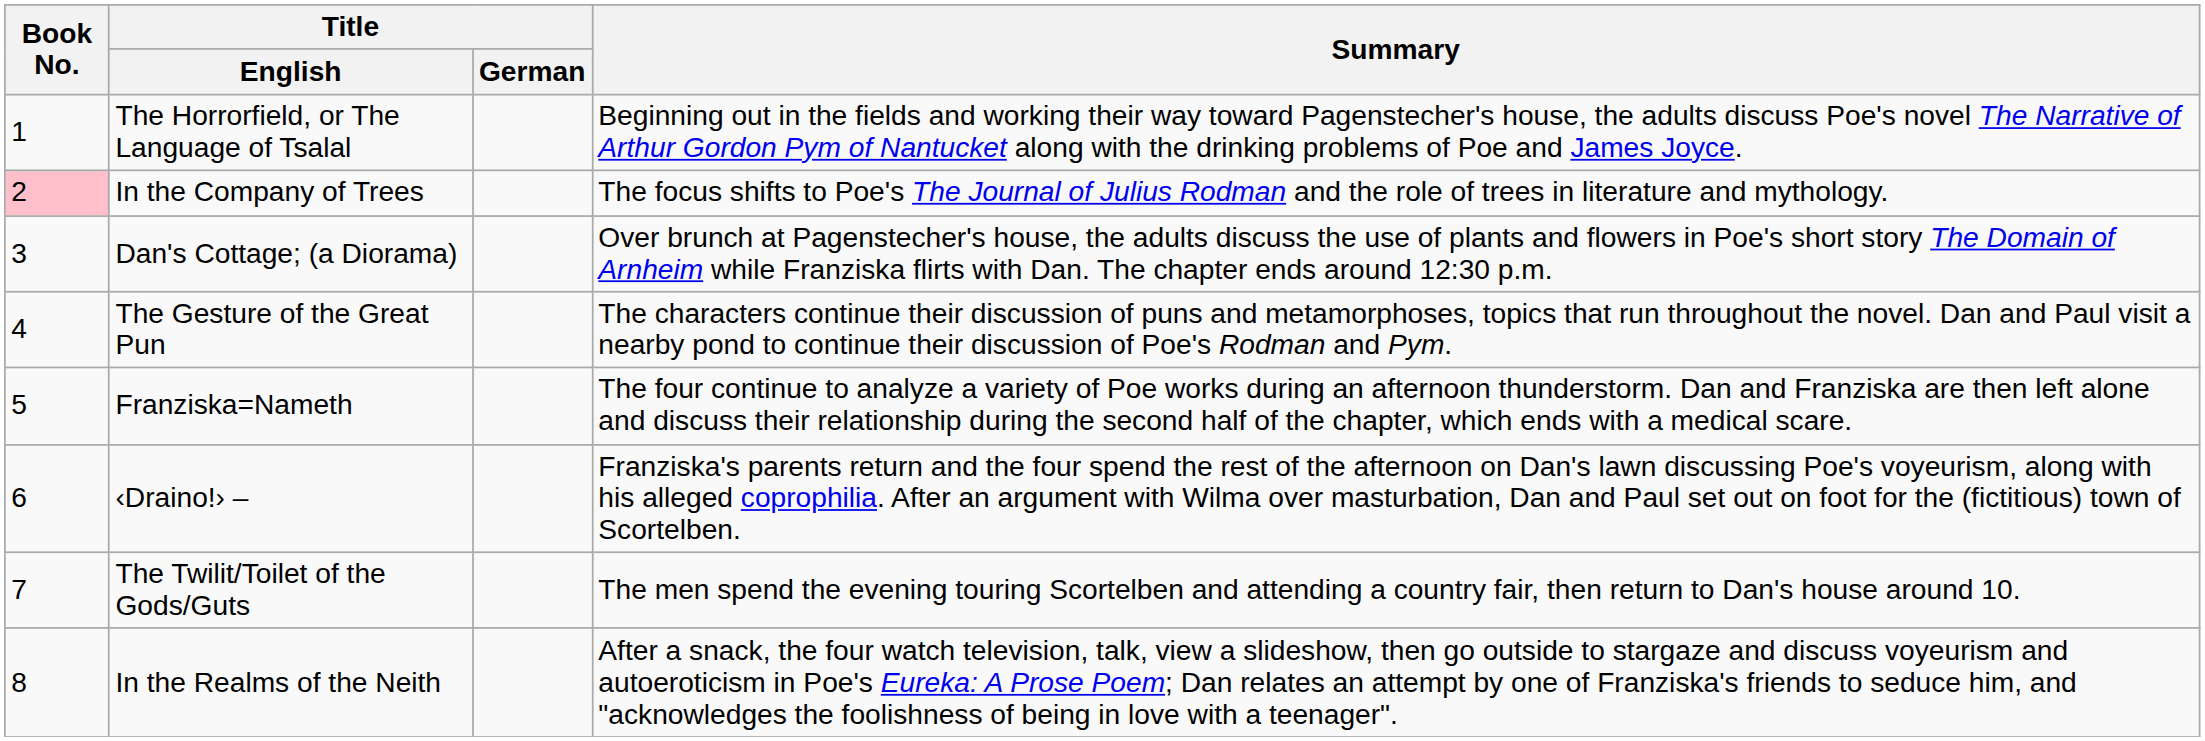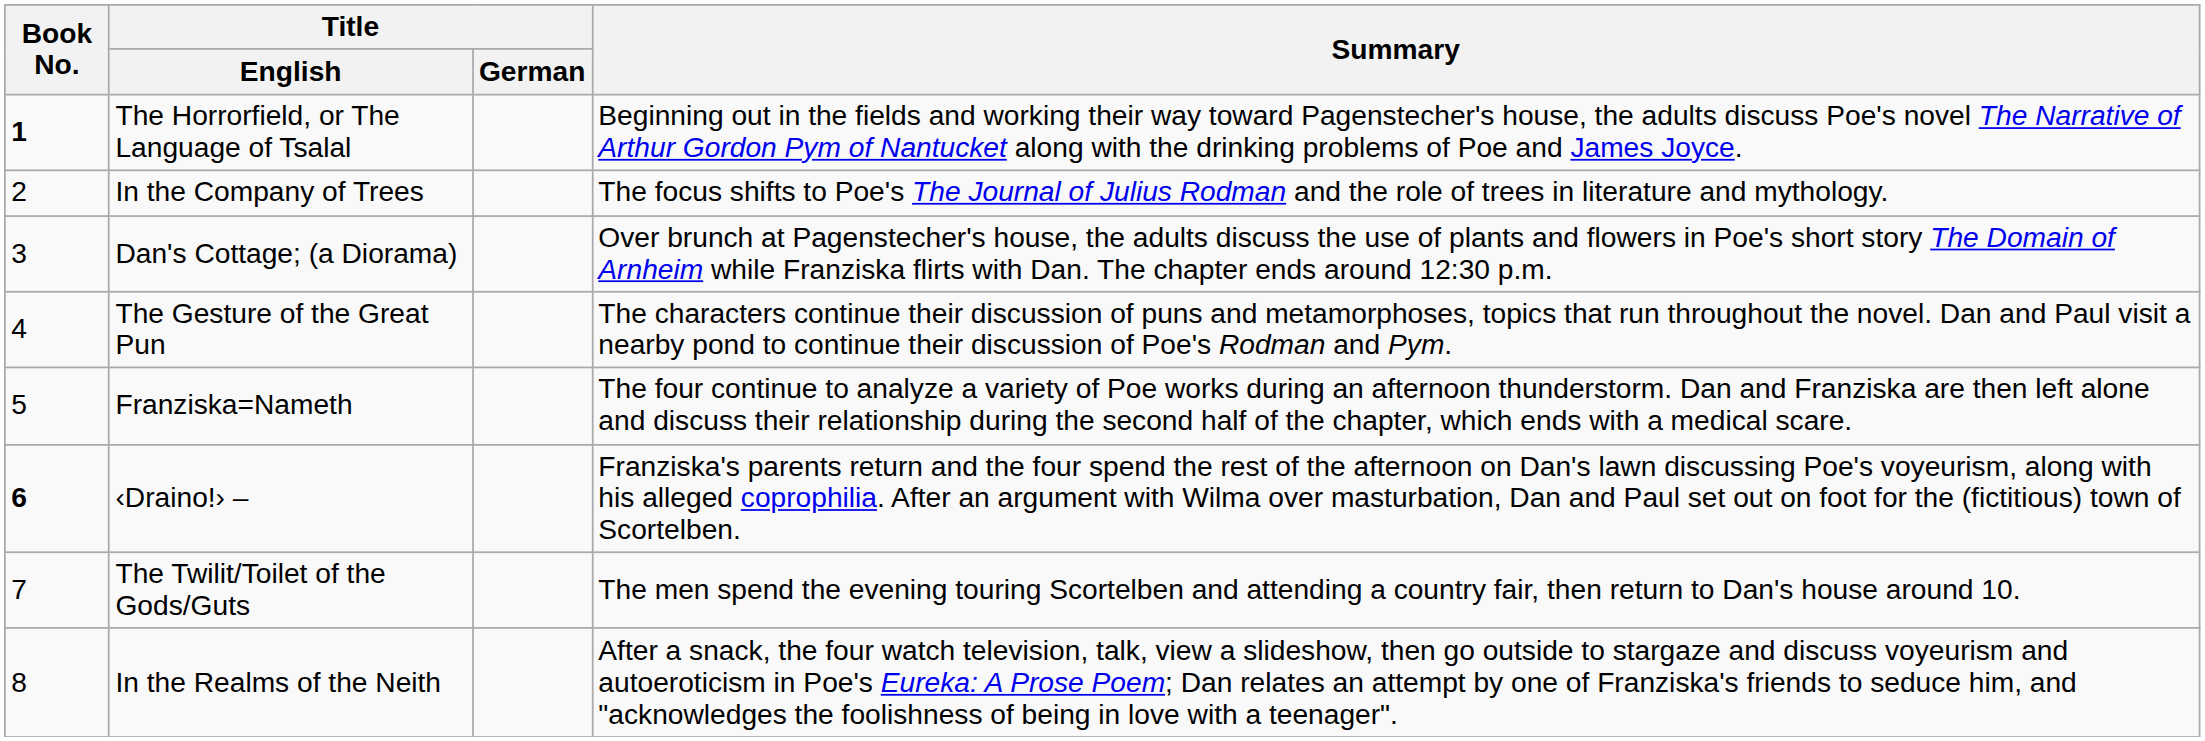(19, 131) normal -> (19, 131) bold
(19, 192) pink background -> (19, 192) no background
(19, 497) normal -> (19, 497) bold
